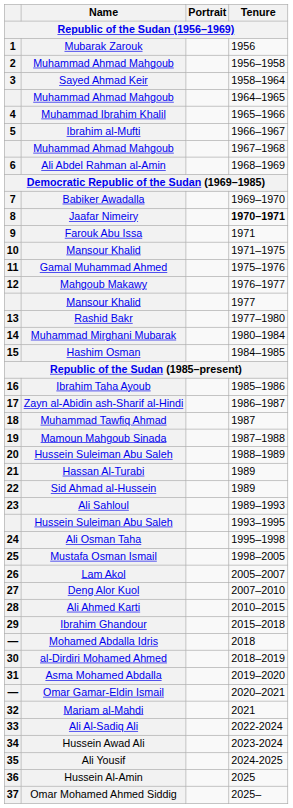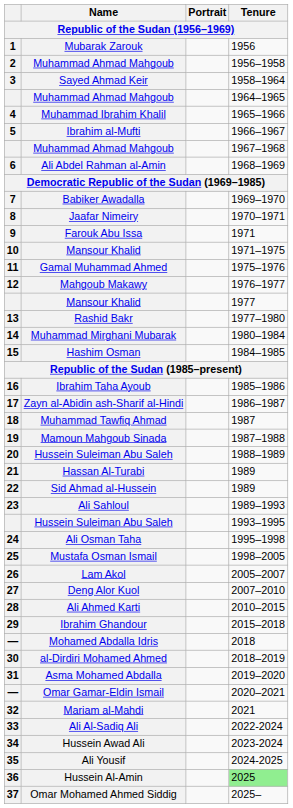(258, 217) bold -> (258, 217) normal
(243, 778) no background -> (243, 778) lightgreen background
